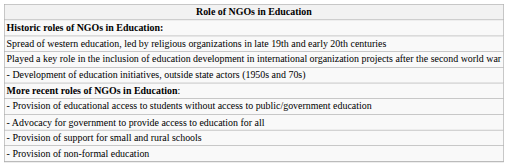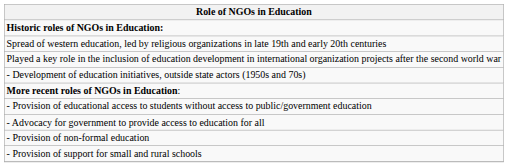(104, 138) - Provision of support for small and rural schools -> (78, 138) - Provision of non-formal education
(78, 153) - Provision of non-formal education -> (104, 153) - Provision of support for small and rural schools
